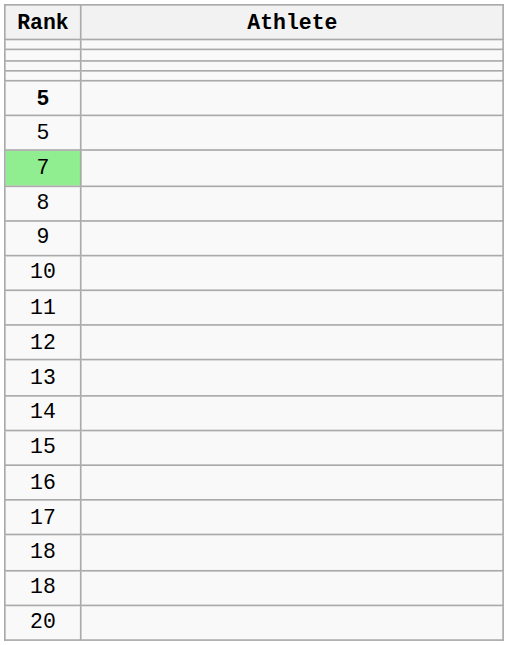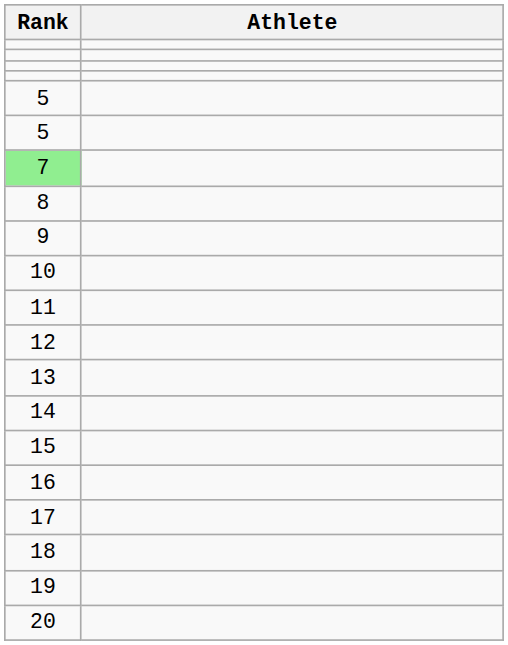(43, 98) bold -> (43, 98) normal
(43, 588) 18 -> (43, 588) 19
